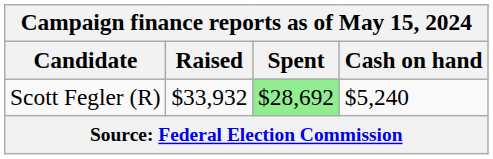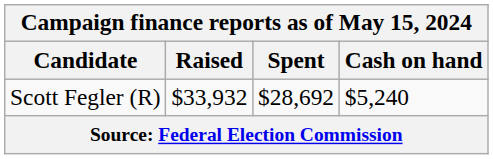(296, 97) lightgreen background -> (296, 97) no background
